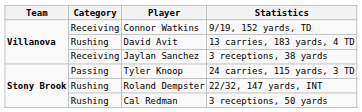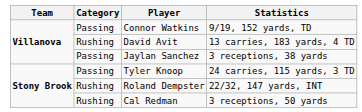(95, 27) Receiving -> (95, 27) Passing
(95, 56) Receiving -> (95, 56) Passing
